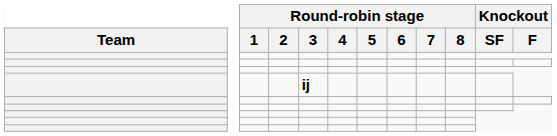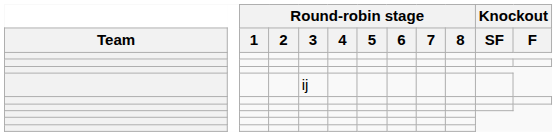(306, 84) bold -> (305, 84) normal
